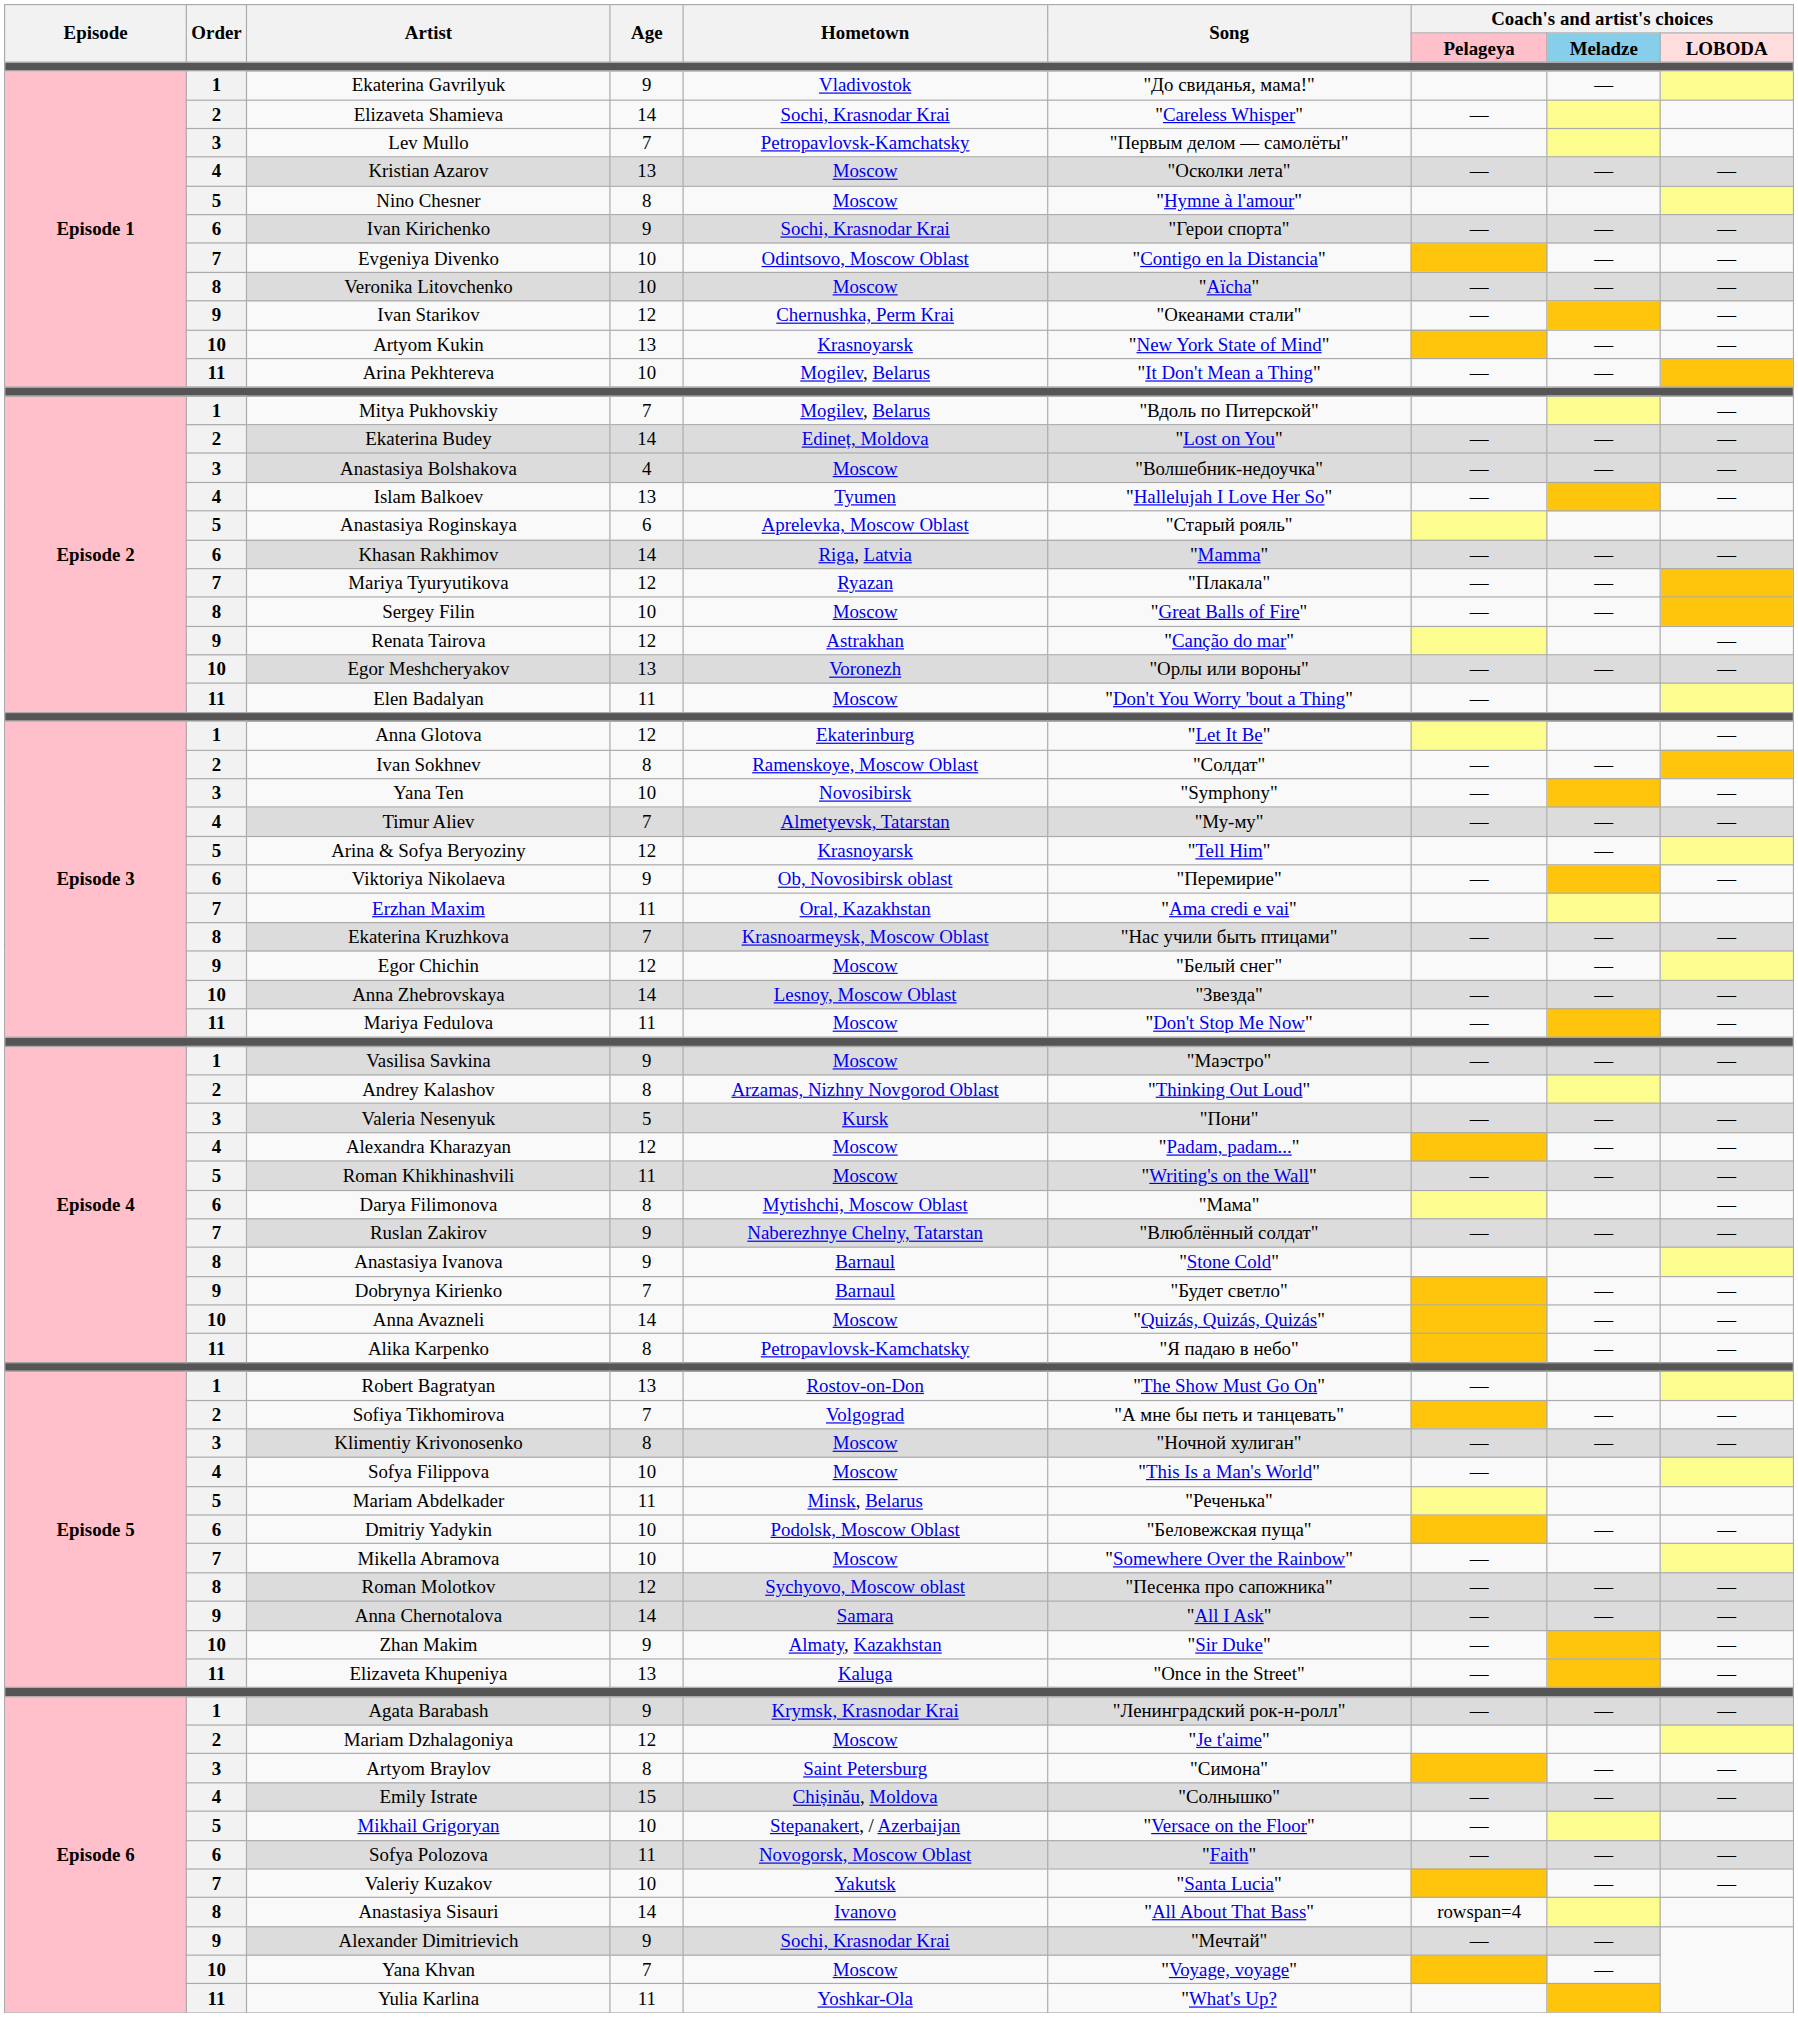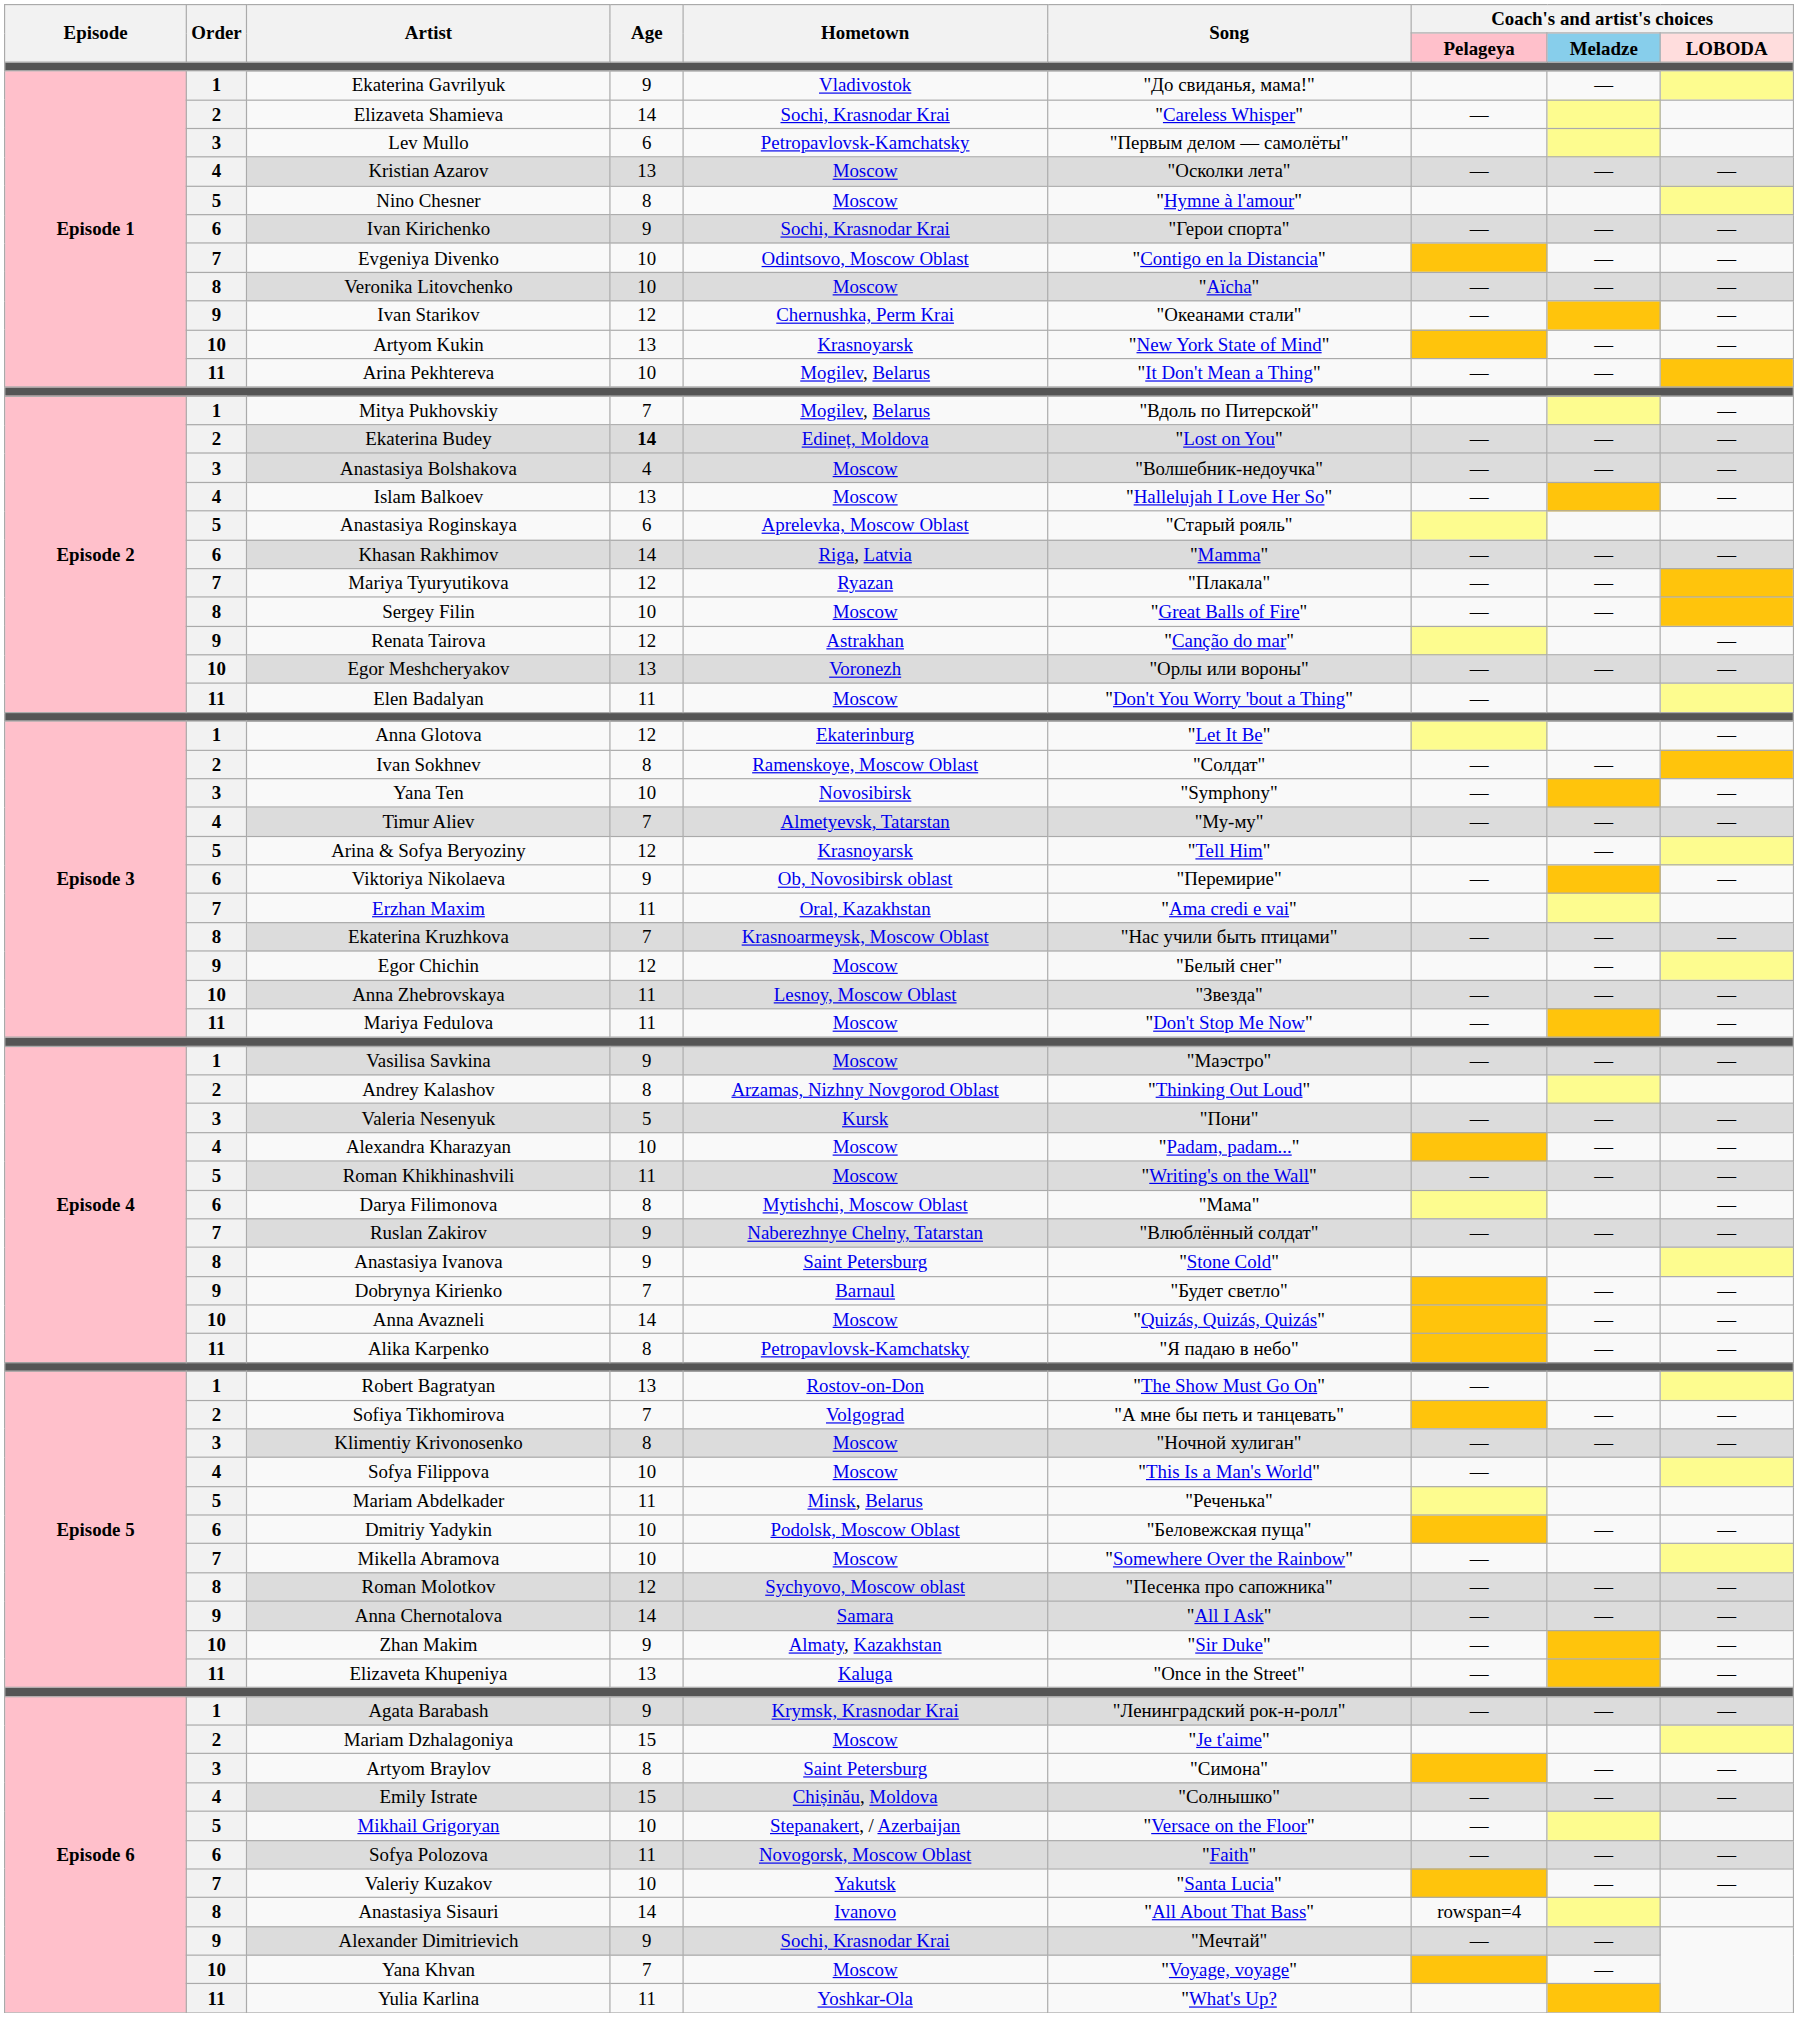(647, 143) 7 -> (647, 143) 6
(647, 439) normal -> (647, 439) bold
(865, 497) Tyumen -> (865, 497) Moscow
(647, 994) 14 -> (647, 994) 11
(647, 1147) 12 -> (647, 1147) 10
(865, 1262) Barnaul -> (865, 1262) Saint Petersburg
(647, 1739) 12 -> (647, 1739) 15
